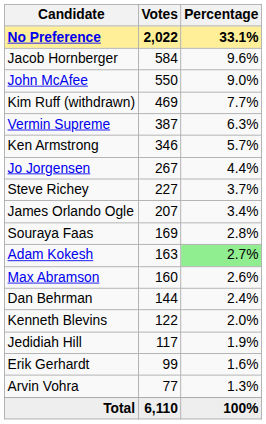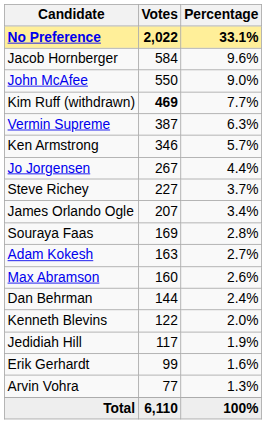(166, 102) normal -> (166, 102) bold
(243, 255) lightgreen background -> (243, 255) no background
